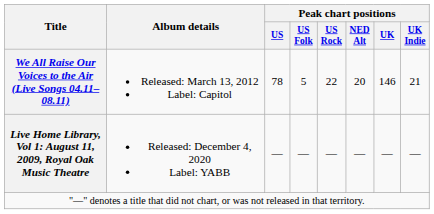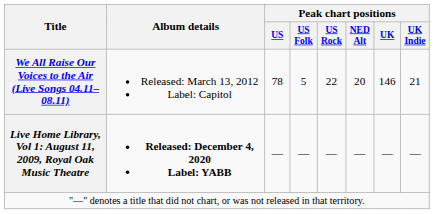(186, 160) normal -> (186, 160) bold
